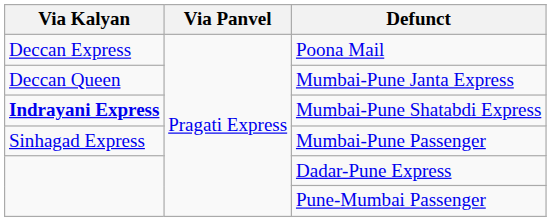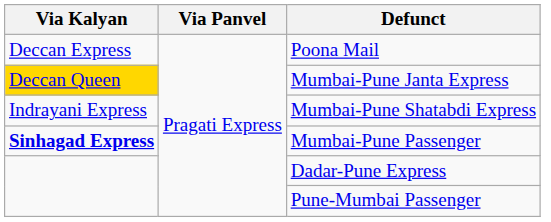(65, 79) no background -> (65, 79) gold background
(84, 110) bold -> (78, 110) normal
(77, 140) normal -> (82, 140) bold
